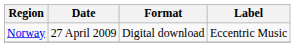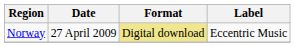(163, 32) no background -> (163, 32) khaki background
